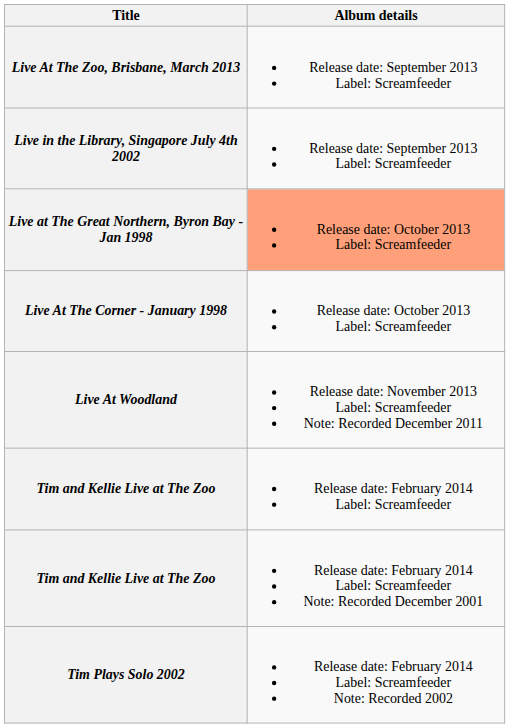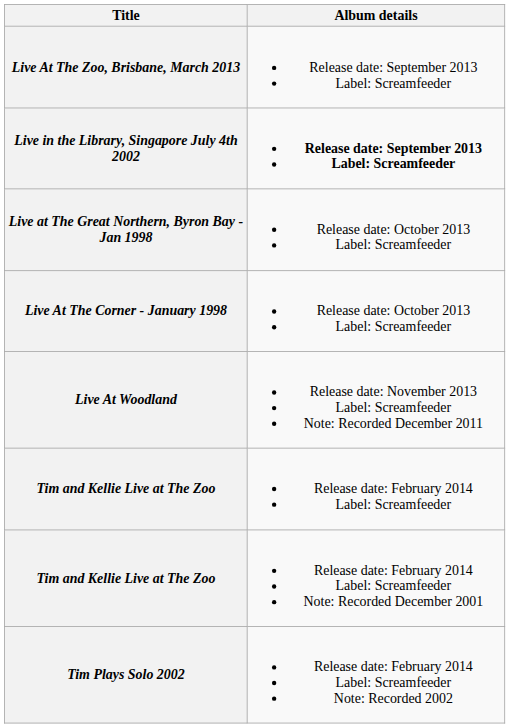(376, 156) normal -> (376, 156) bold
(376, 237) lightsalmon background -> (376, 237) no background
